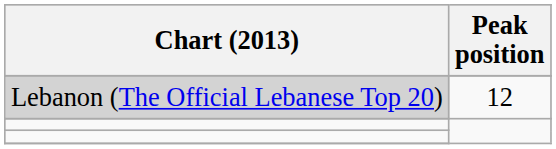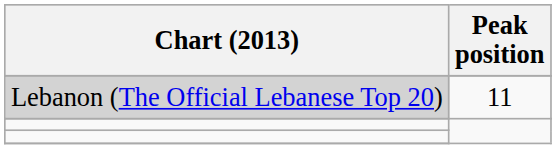(500, 97) 12 -> (500, 97) 11
